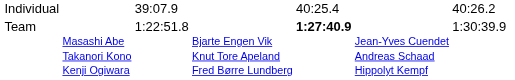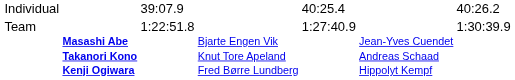(97, 56) normal -> (100, 55) bold
(324, 26) bold -> (329, 26) normal
